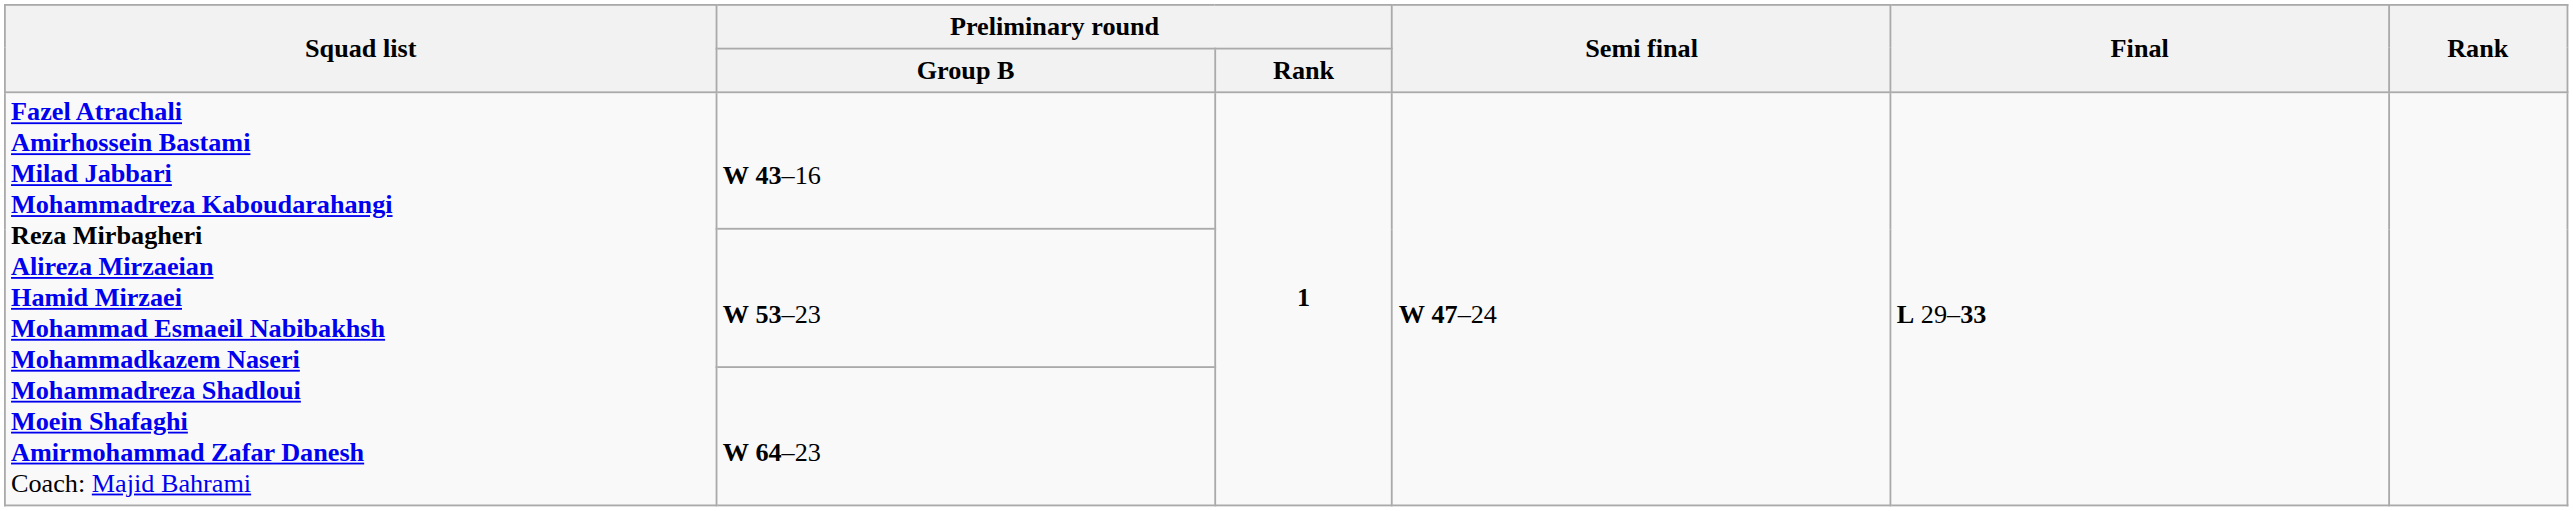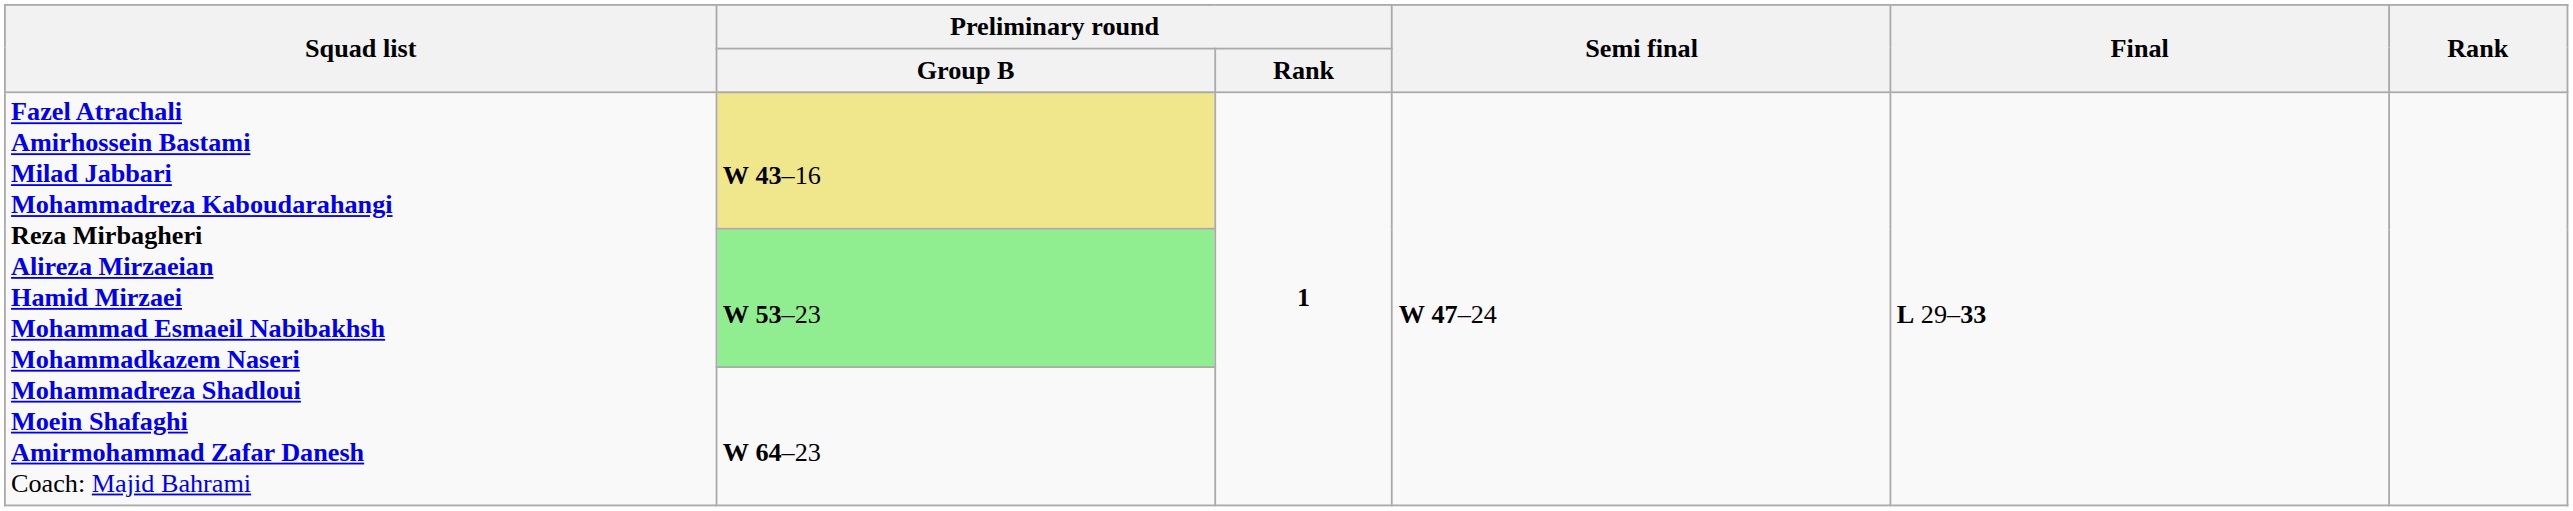(772, 175) no background -> (772, 175) khaki background
(772, 314) no background -> (772, 314) lightgreen background
